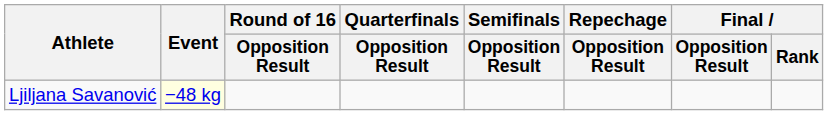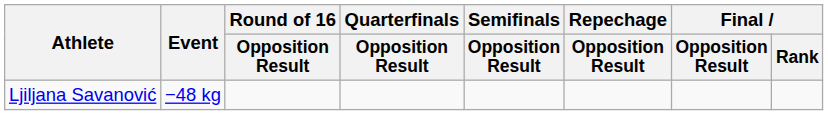(193, 95) lightyellow background -> (193, 95) no background
